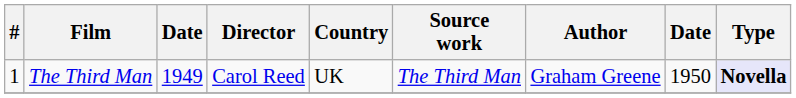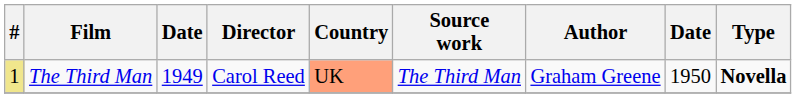(14, 76) no background -> (14, 76) khaki background
(329, 76) no background -> (329, 76) lightsalmon background
(753, 76) lavender background -> (753, 76) no background
